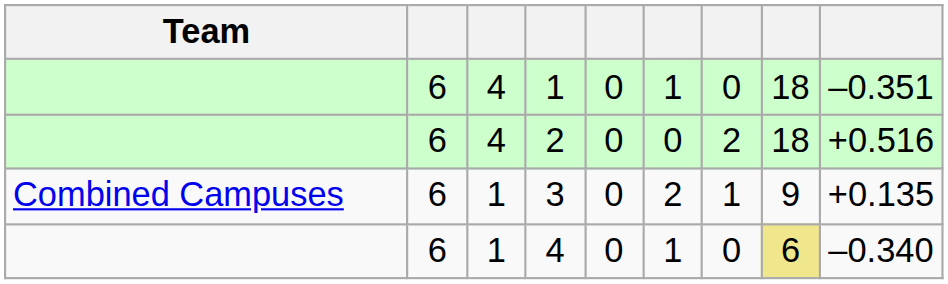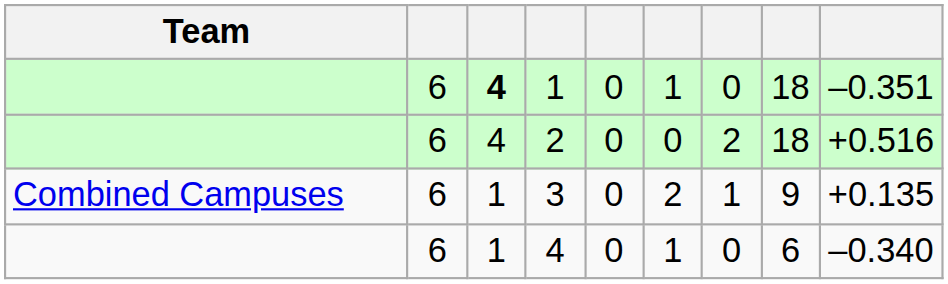(496, 86) normal -> (496, 86) bold
(790, 250) khaki background -> (790, 250) no background
